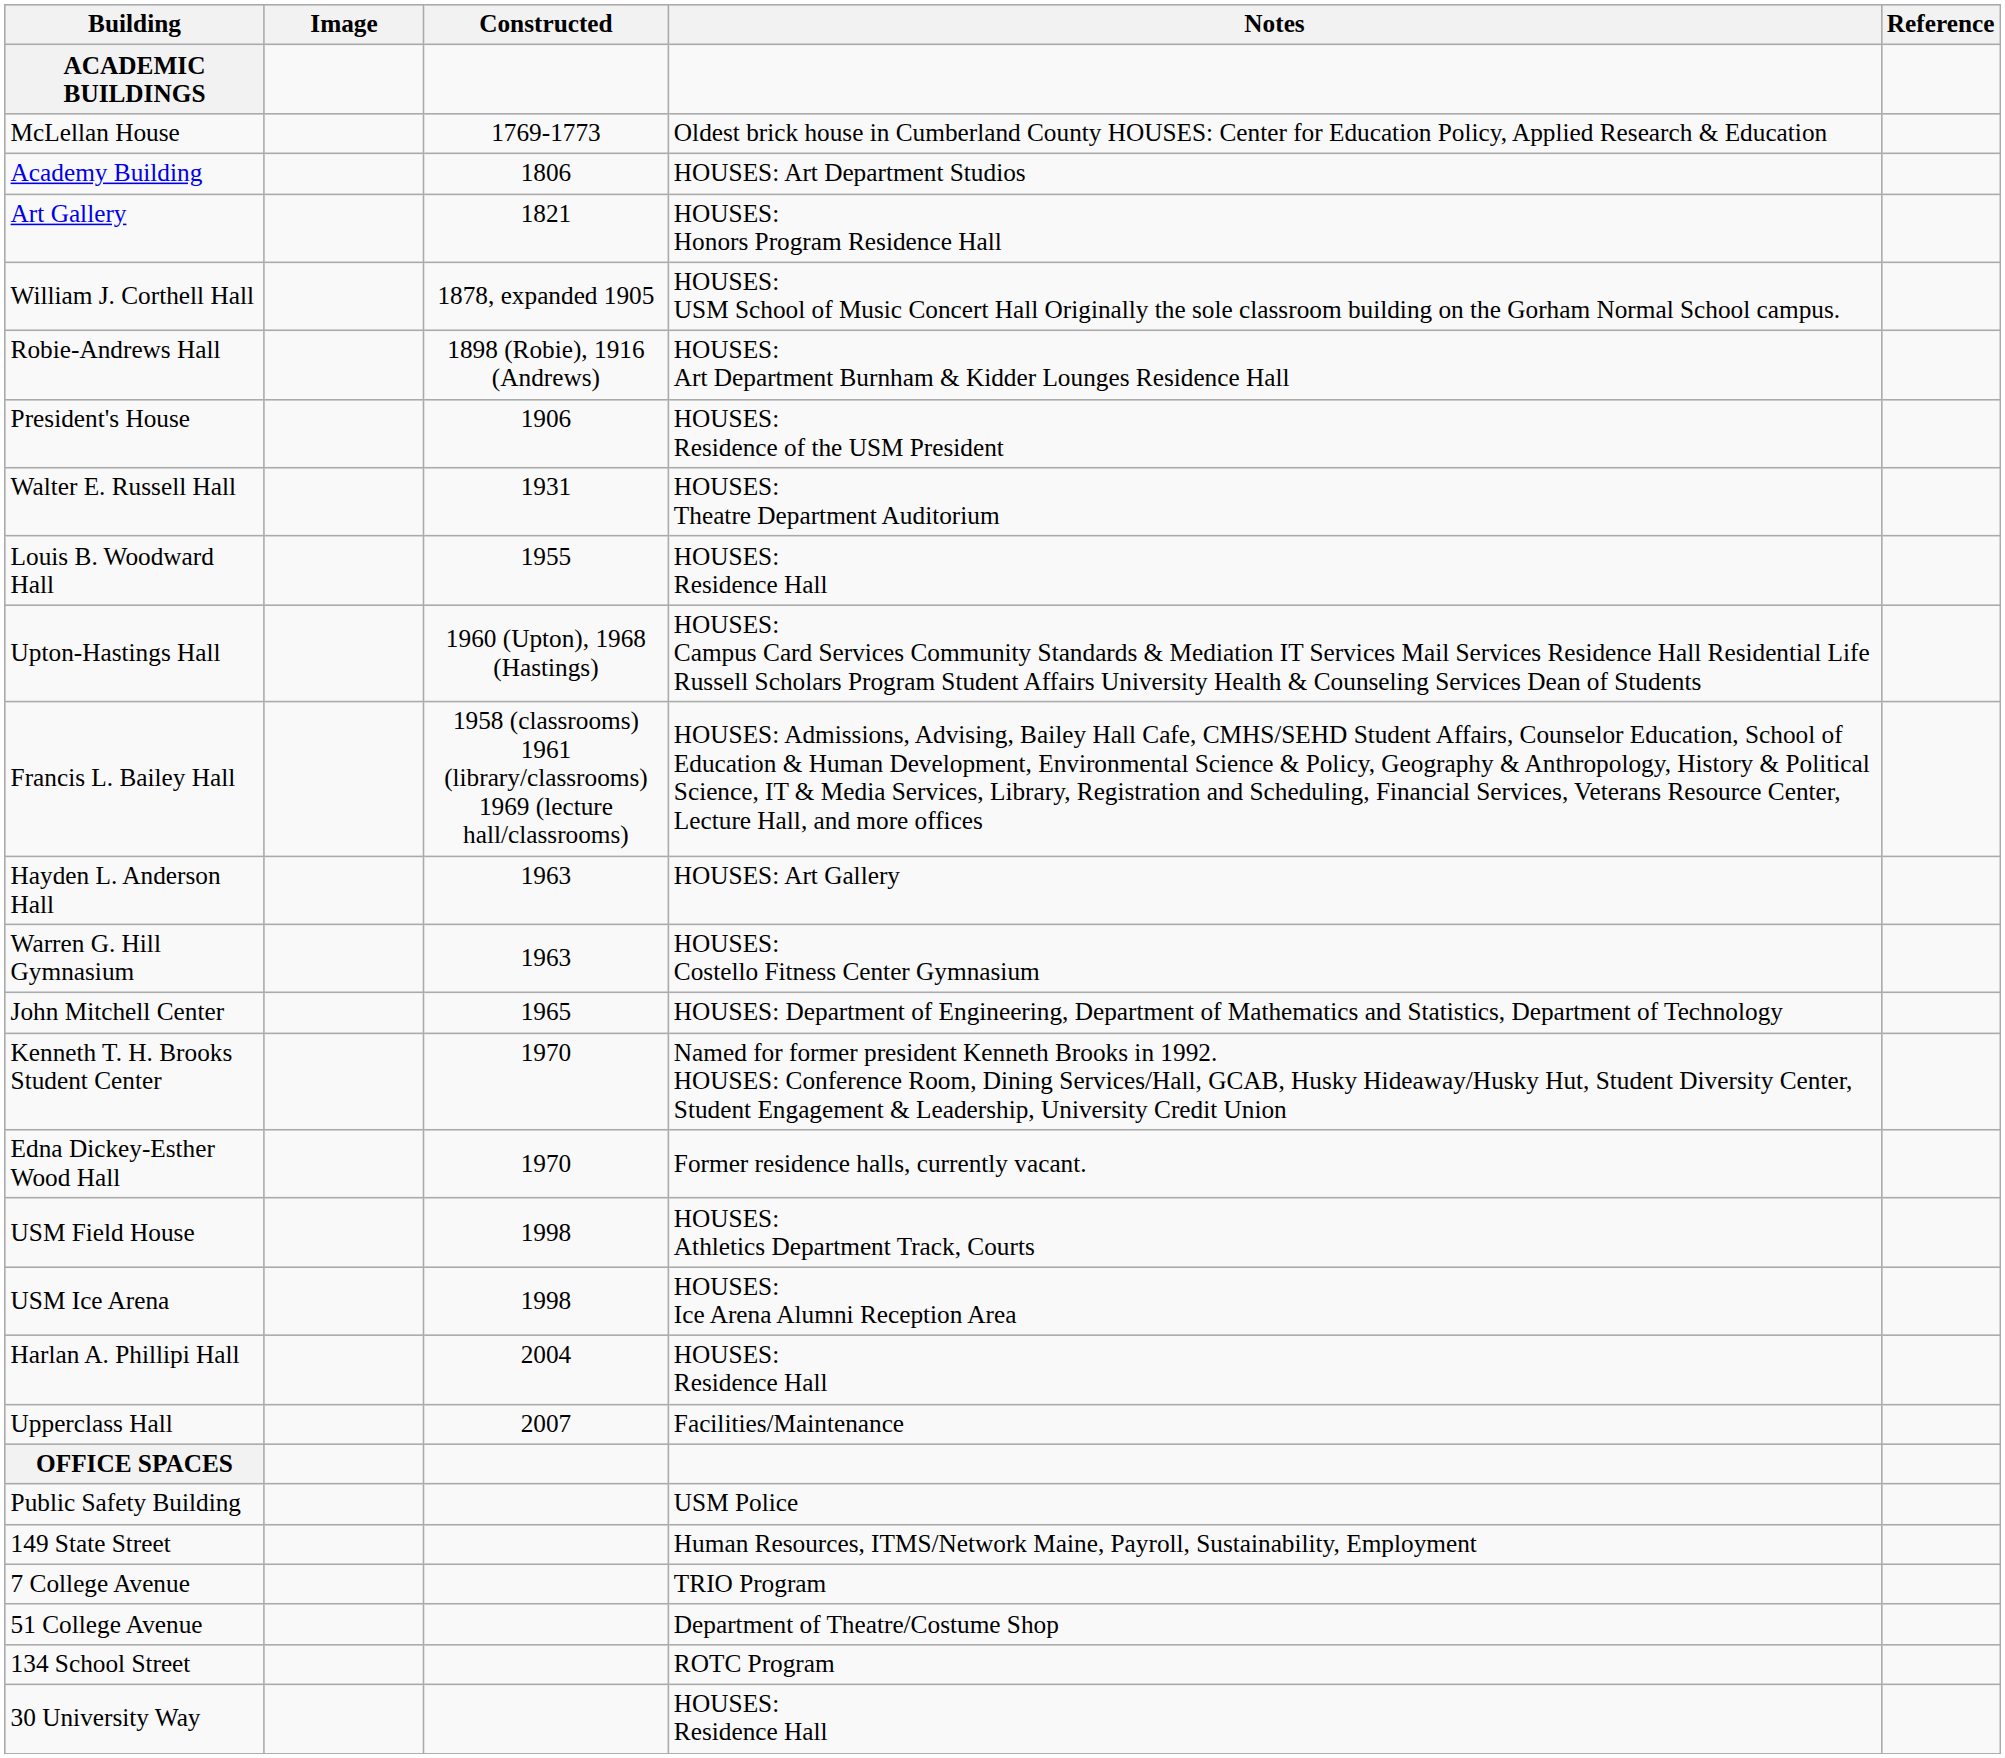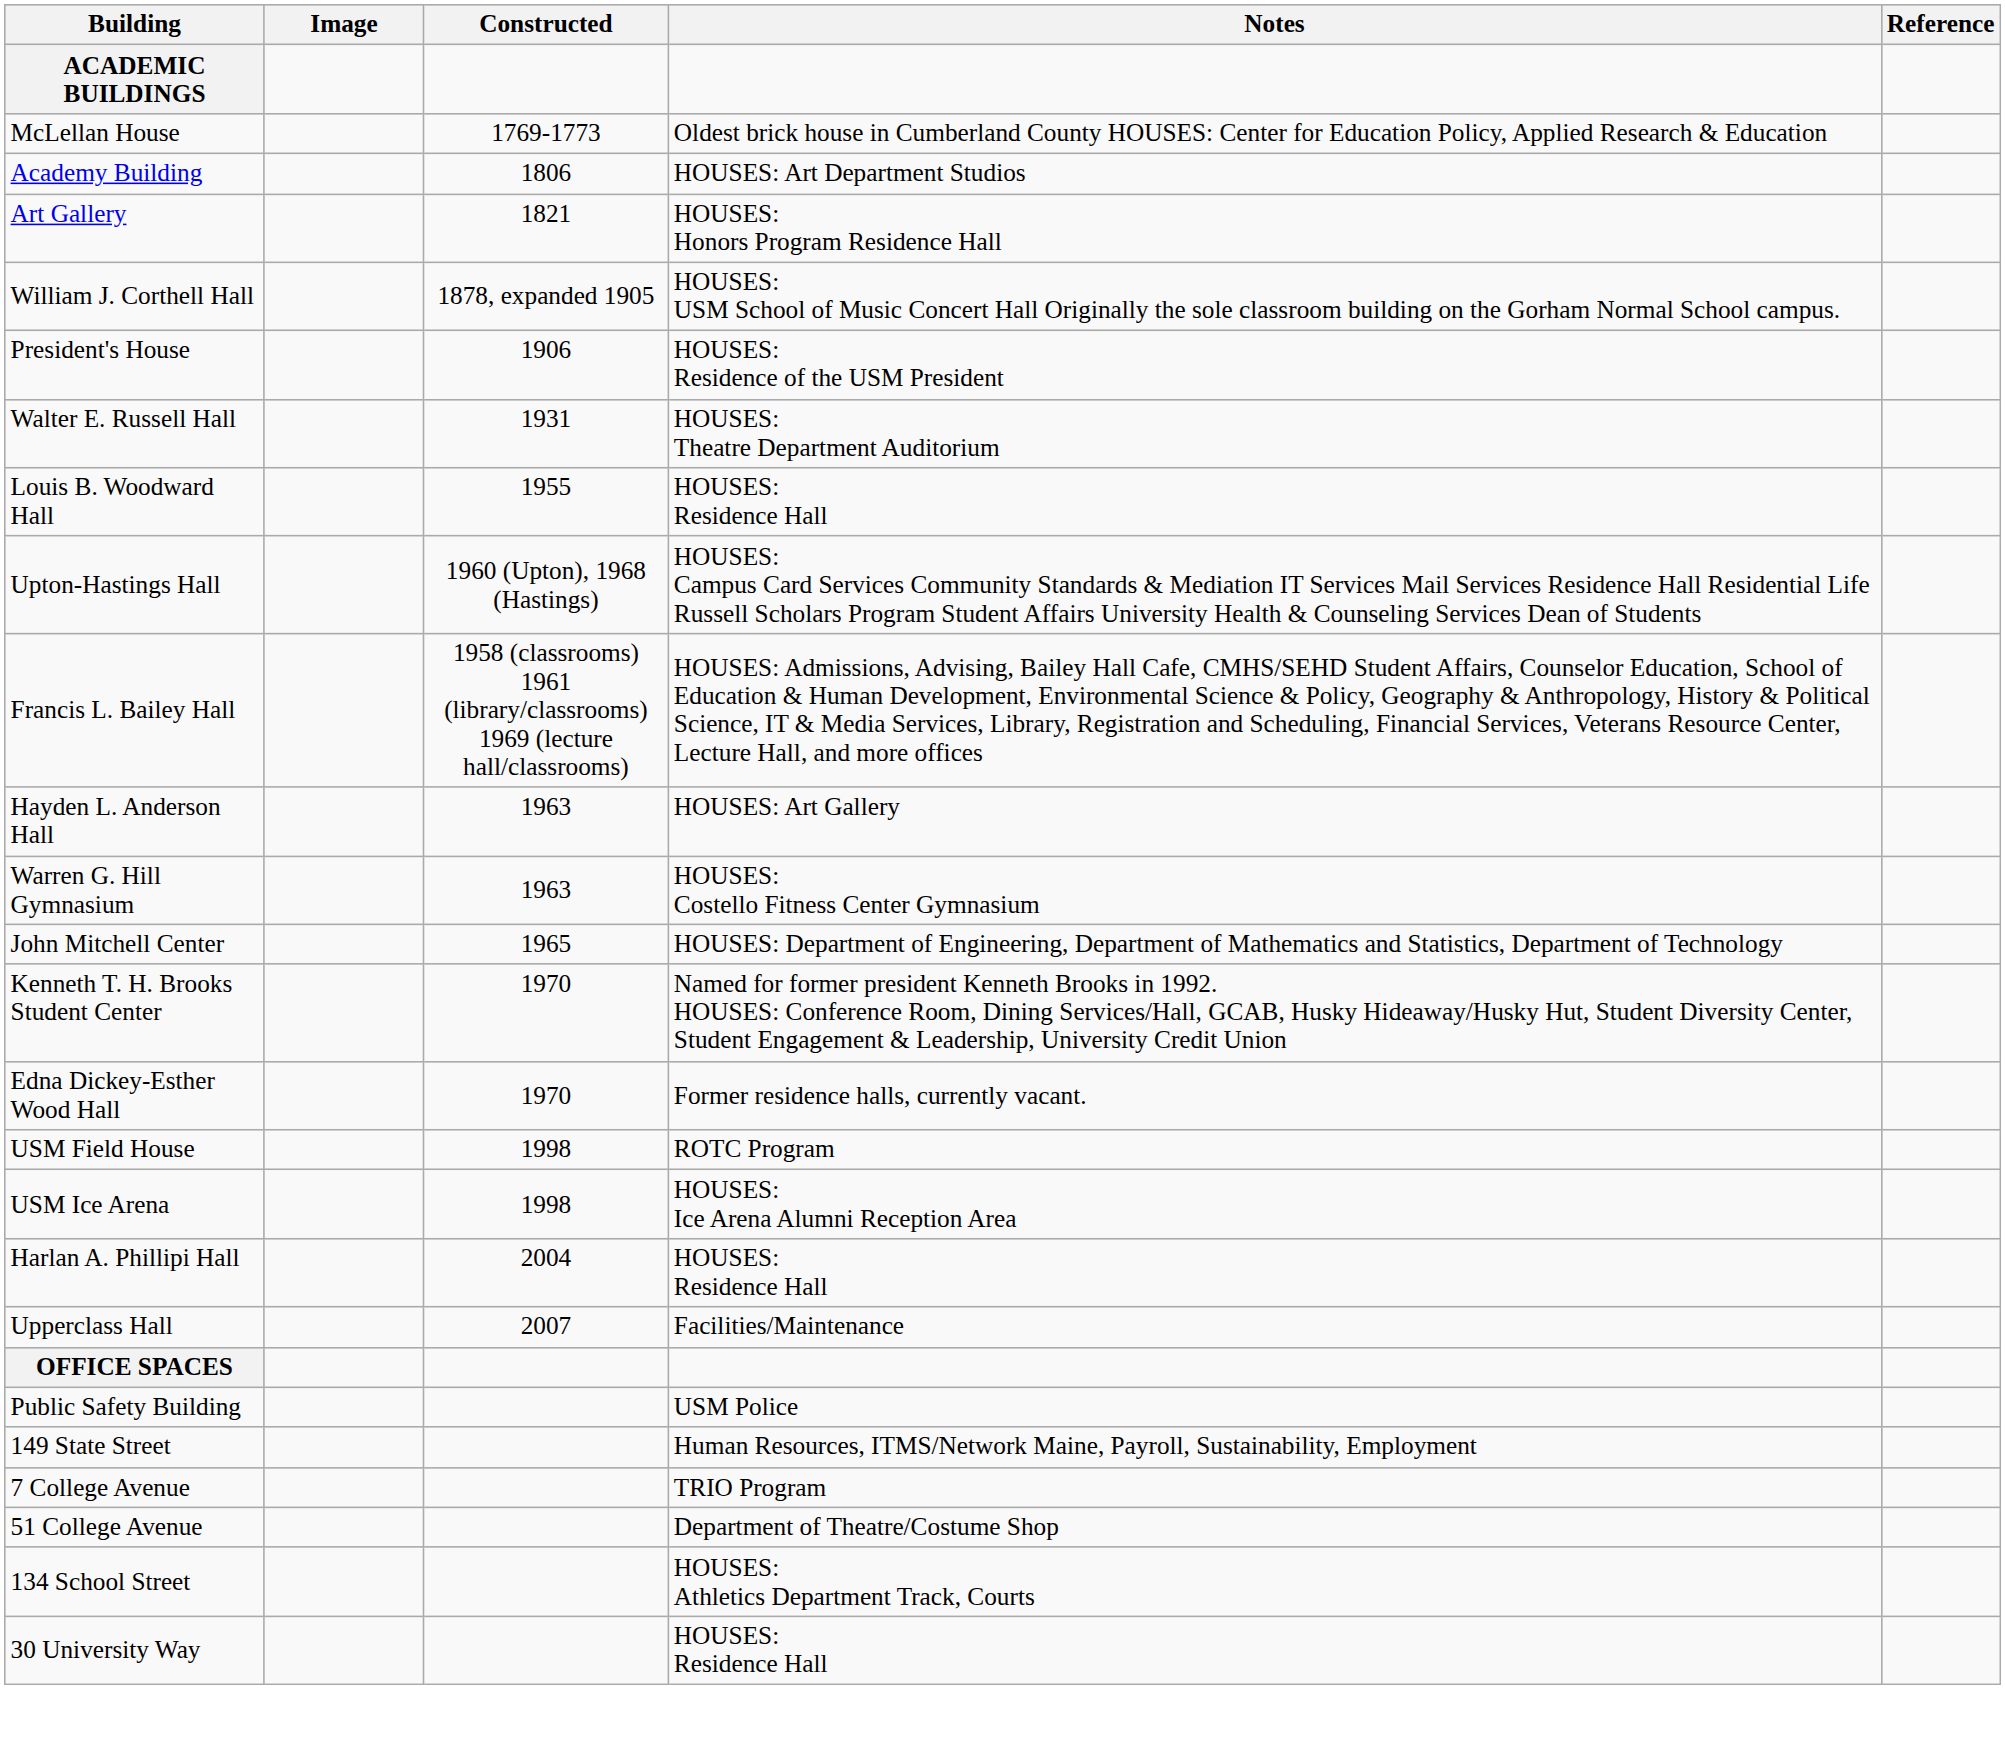- row: (116, 350)
(854, 1232) HOUSES: Athletics Department Track, Courts -> (754, 1149) ROTC Program
(754, 1664) ROTC Program -> (854, 1581) HOUSES: Athletics Department Track, Courts
